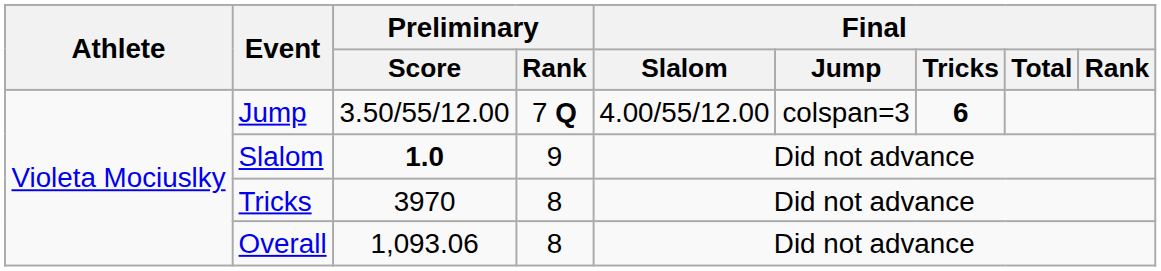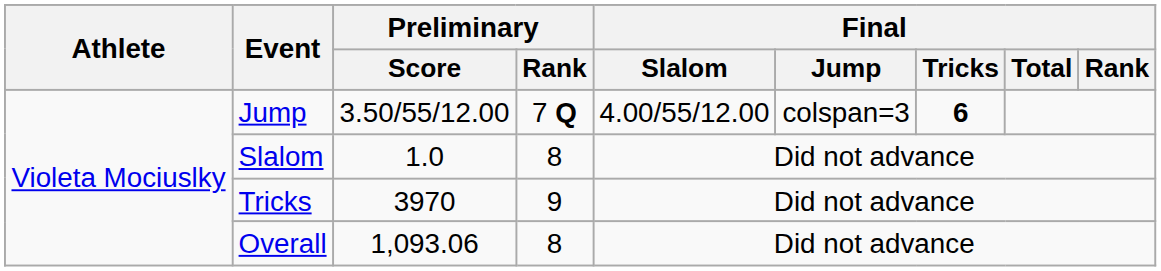(425, 157) bold -> (425, 157) normal
(554, 157) 9 -> (554, 157) 8
(554, 200) 8 -> (554, 200) 9
